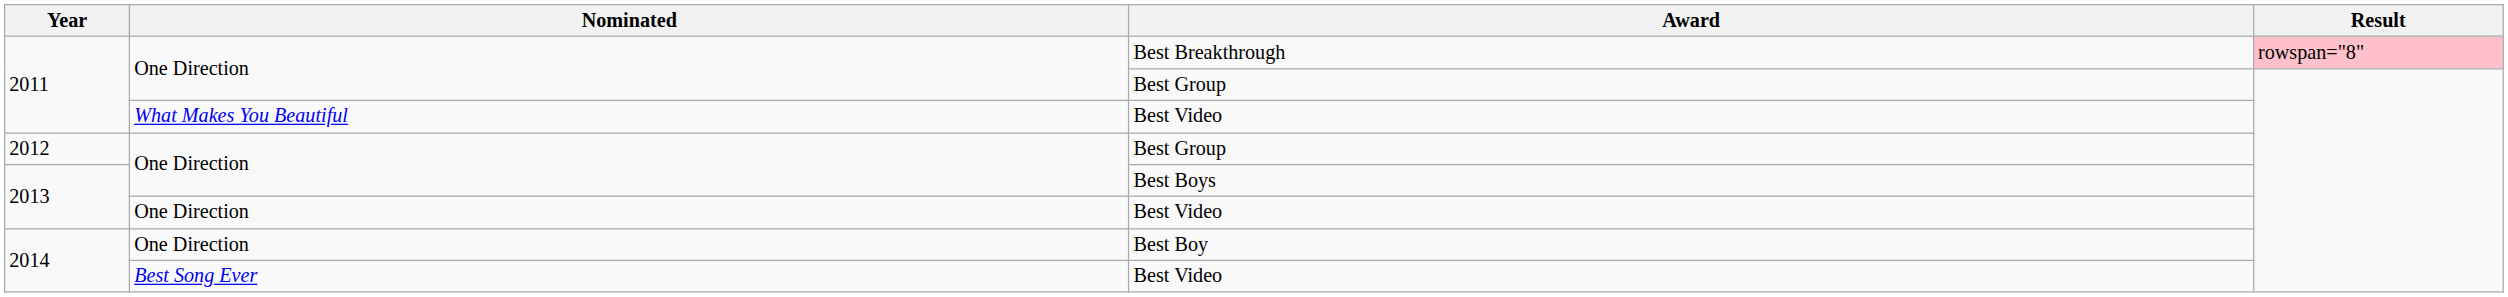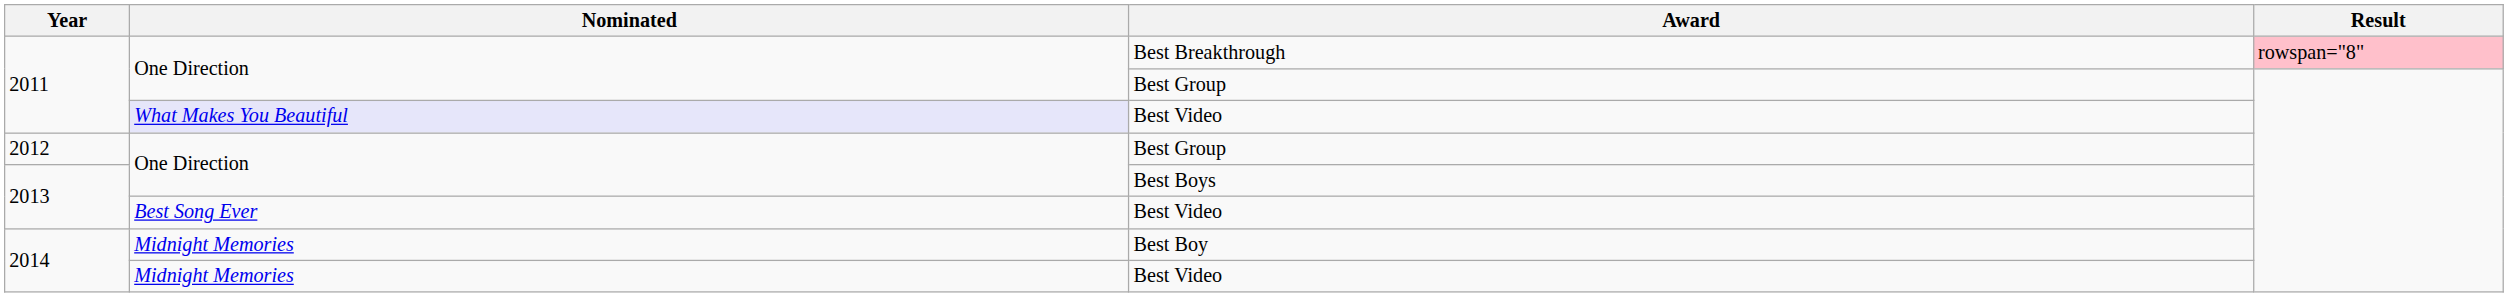(241, 116) no background -> (241, 116) lavender background
(192, 212) One Direction -> (196, 212) Best Song Ever
(192, 244) One Direction -> (214, 244) Midnight Memories
(196, 276) Best Song Ever -> (214, 276) Midnight Memories
